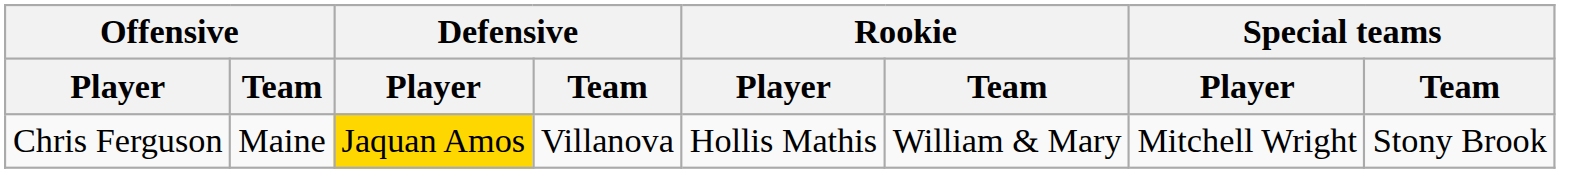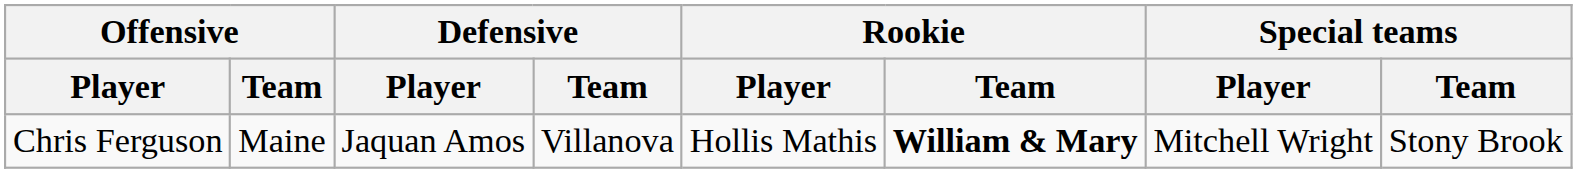(433, 140) gold background -> (433, 140) no background
(1007, 140) normal -> (1015, 140) bold
